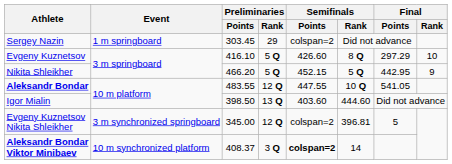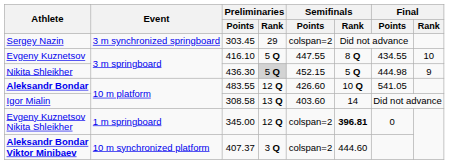(127, 41) 1 m springboard -> (156, 41) 3 m synchronized springboard
(312, 56) 426.60 -> (310, 56) 447.55
(395, 56) 297.29 -> (392, 56) 434.55
(240, 71) 466.20 -> (240, 71) 436.30
(272, 71) no background -> (272, 71) lightgrey background
(395, 71) 442.95 -> (392, 71) 444.98
(312, 86) 447.55 -> (310, 86) 426.60
(240, 101) 398.50 -> (240, 101) 308.58
(356, 101) 444.60 -> (353, 101) 14
(156, 122) 3 m synchronized springboard -> (127, 122) 1 m springboard
(356, 122) normal -> (353, 122) bold
(395, 122) 5 -> (392, 122) 0
(240, 147) 408.37 -> (240, 147) 407.37
(312, 147) bold -> (310, 147) normal
(356, 147) 14 -> (353, 147) 444.60
